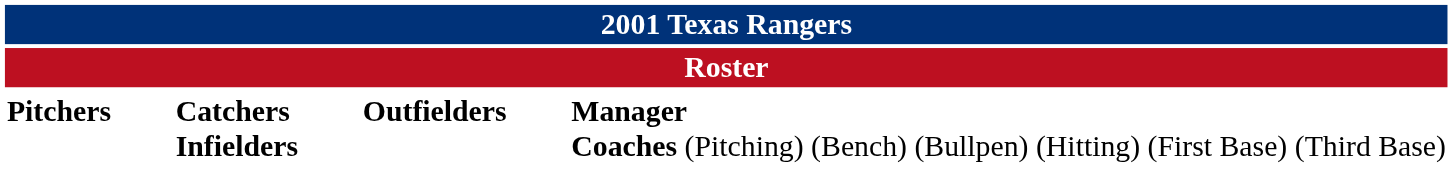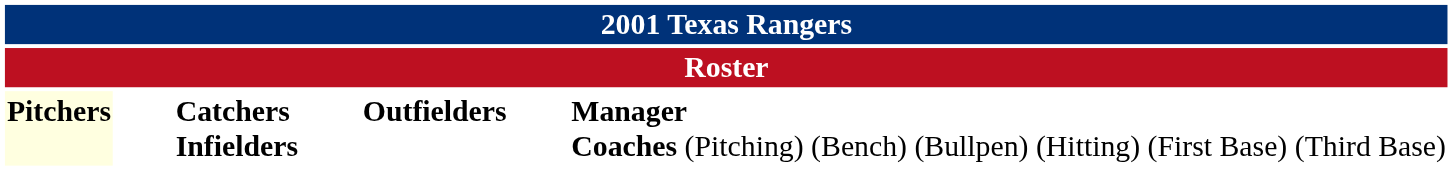(59, 110) no background -> (59, 110) lightyellow background
